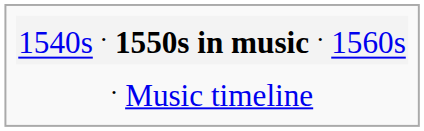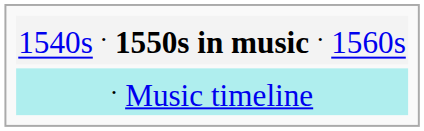(212, 90) no background -> (212, 90) paleturquoise background
